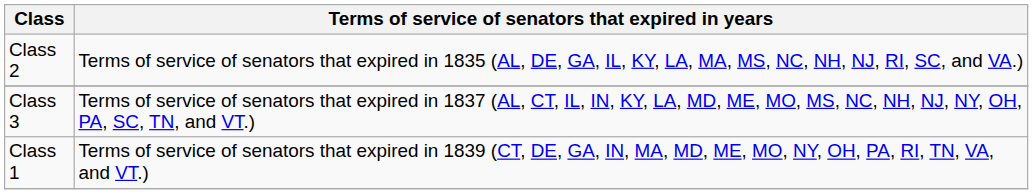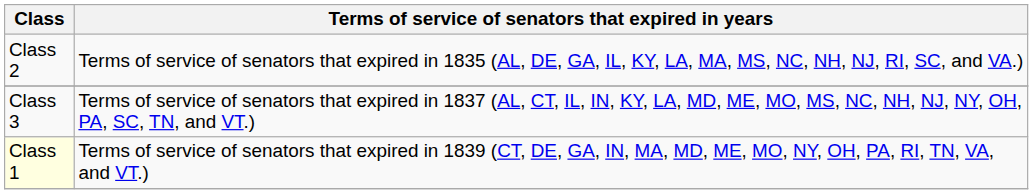(33, 162) no background -> (33, 162) lightyellow background
